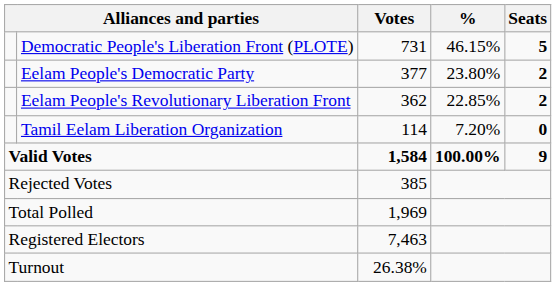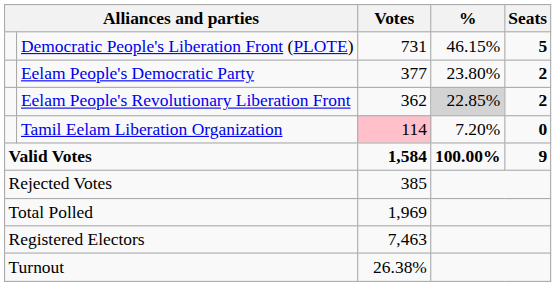(473, 101) no background -> (473, 101) lightgrey background
(414, 128) no background -> (414, 128) pink background
